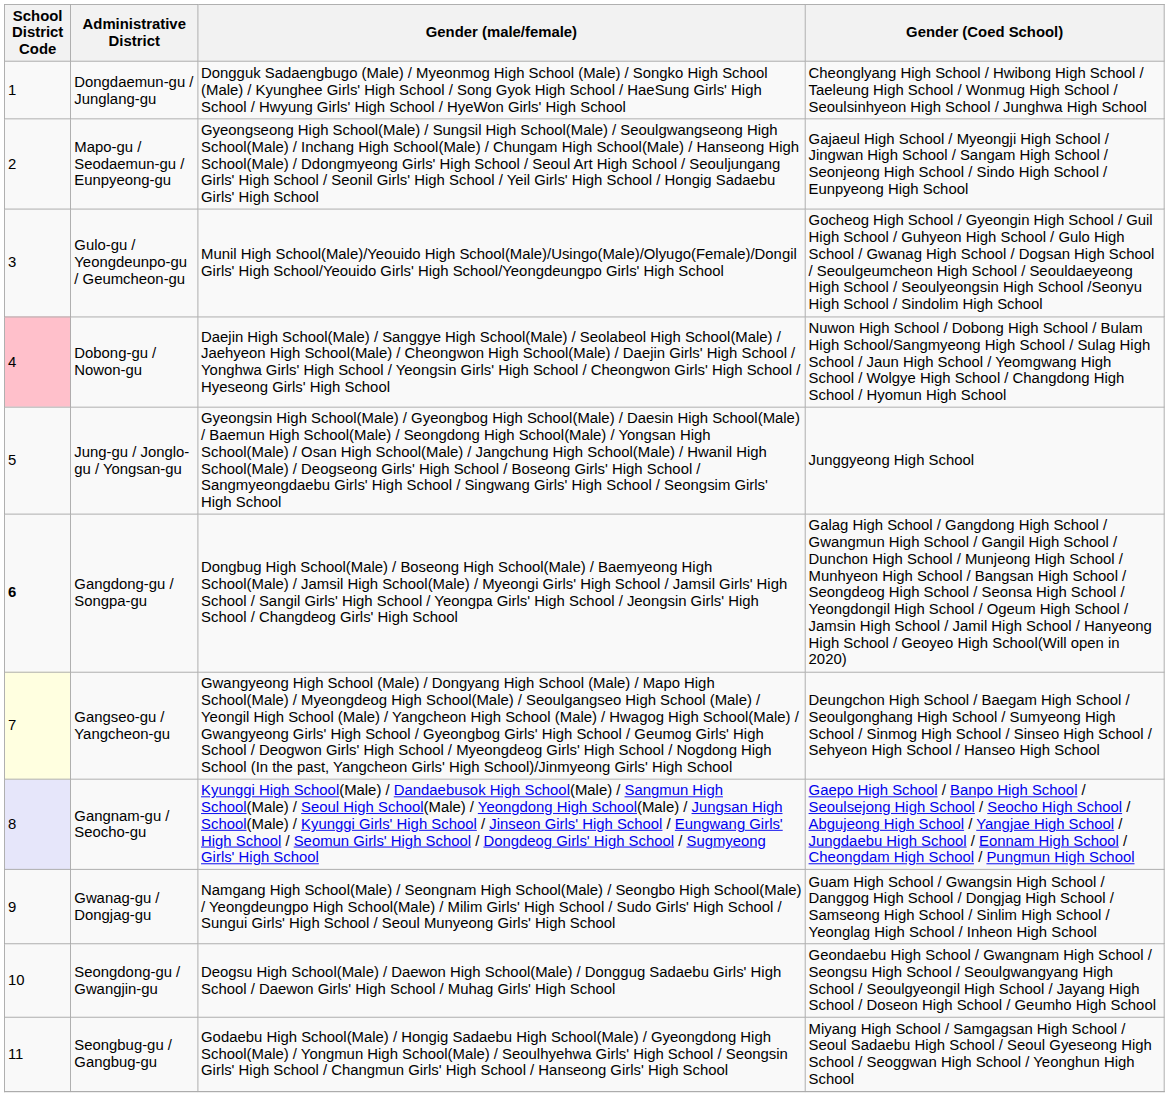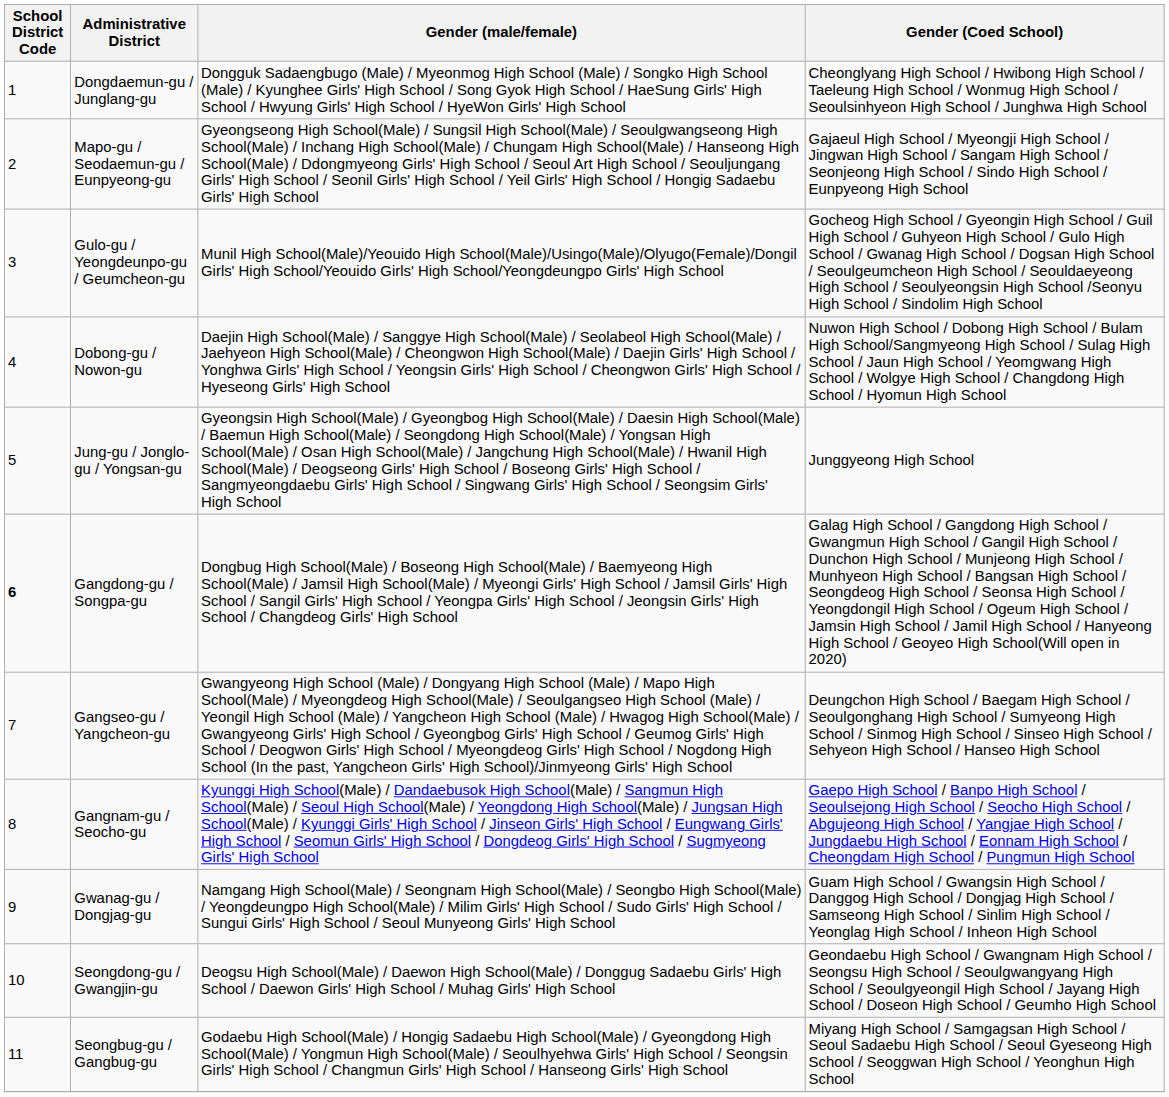(12, 361) pink background -> (12, 361) no background
(12, 725) lightyellow background -> (12, 725) no background
(12, 824) lavender background -> (12, 824) no background
